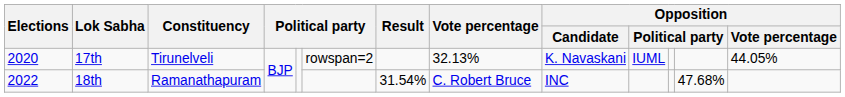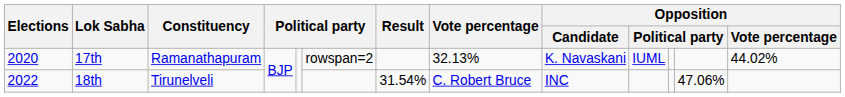(182, 59) Tirunelveli -> (206, 59) Ramanathapuram
(754, 59) 44.05% -> (754, 59) 44.02%
(206, 80) Ramanathapuram -> (182, 80) Tirunelveli
(701, 80) 47.68% -> (701, 80) 47.06%
